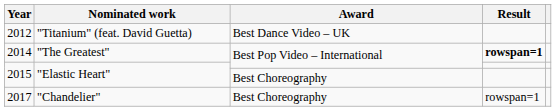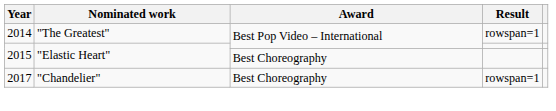- row: (19, 33)
(514, 52) bold -> (512, 33) normal
